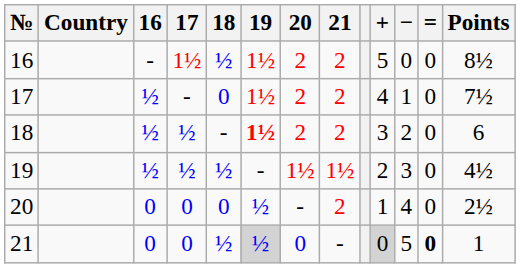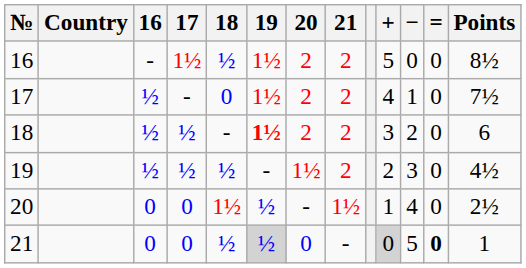(340, 170) 1½ -> (346, 170) 2
(224, 206) 0 -> (227, 206) 1½
(340, 206) 2 -> (346, 206) 1½
